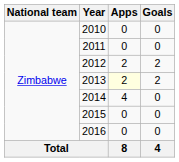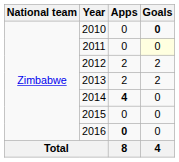(157, 30) normal -> (157, 30) bold
(157, 47) no background -> (157, 47) lightyellow background
(124, 81) lightyellow background -> (124, 81) no background
(124, 98) normal -> (124, 98) bold
(124, 132) normal -> (124, 132) bold
